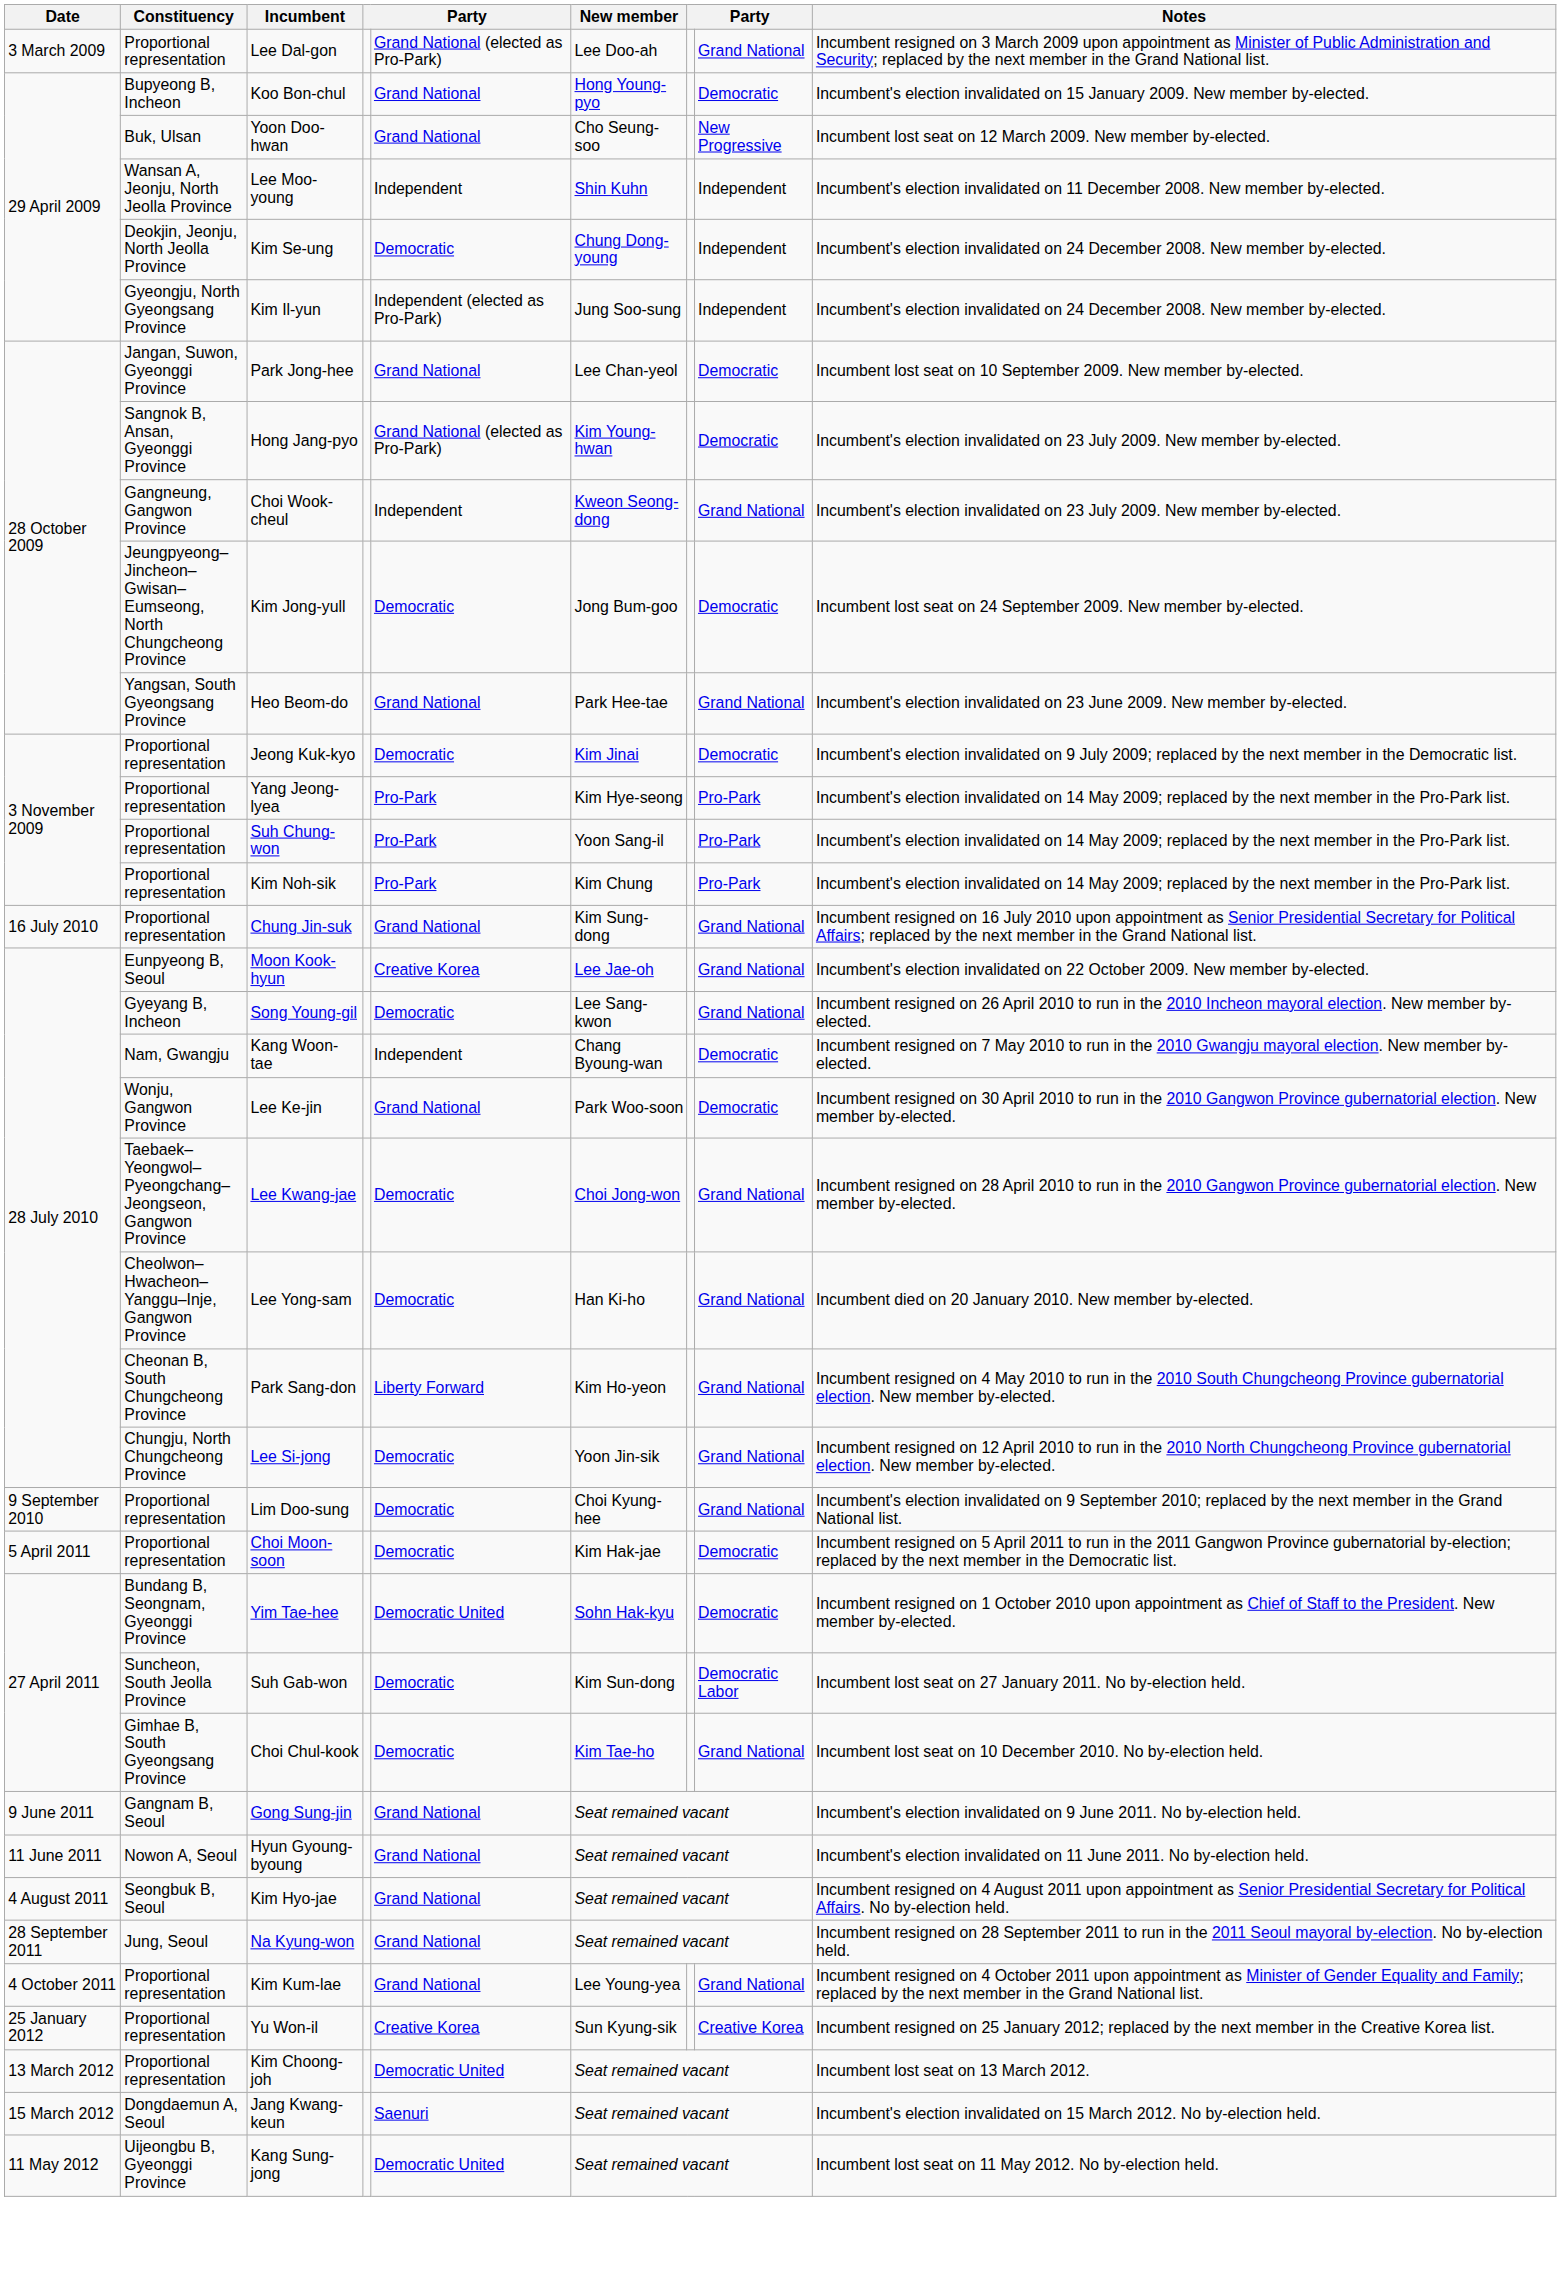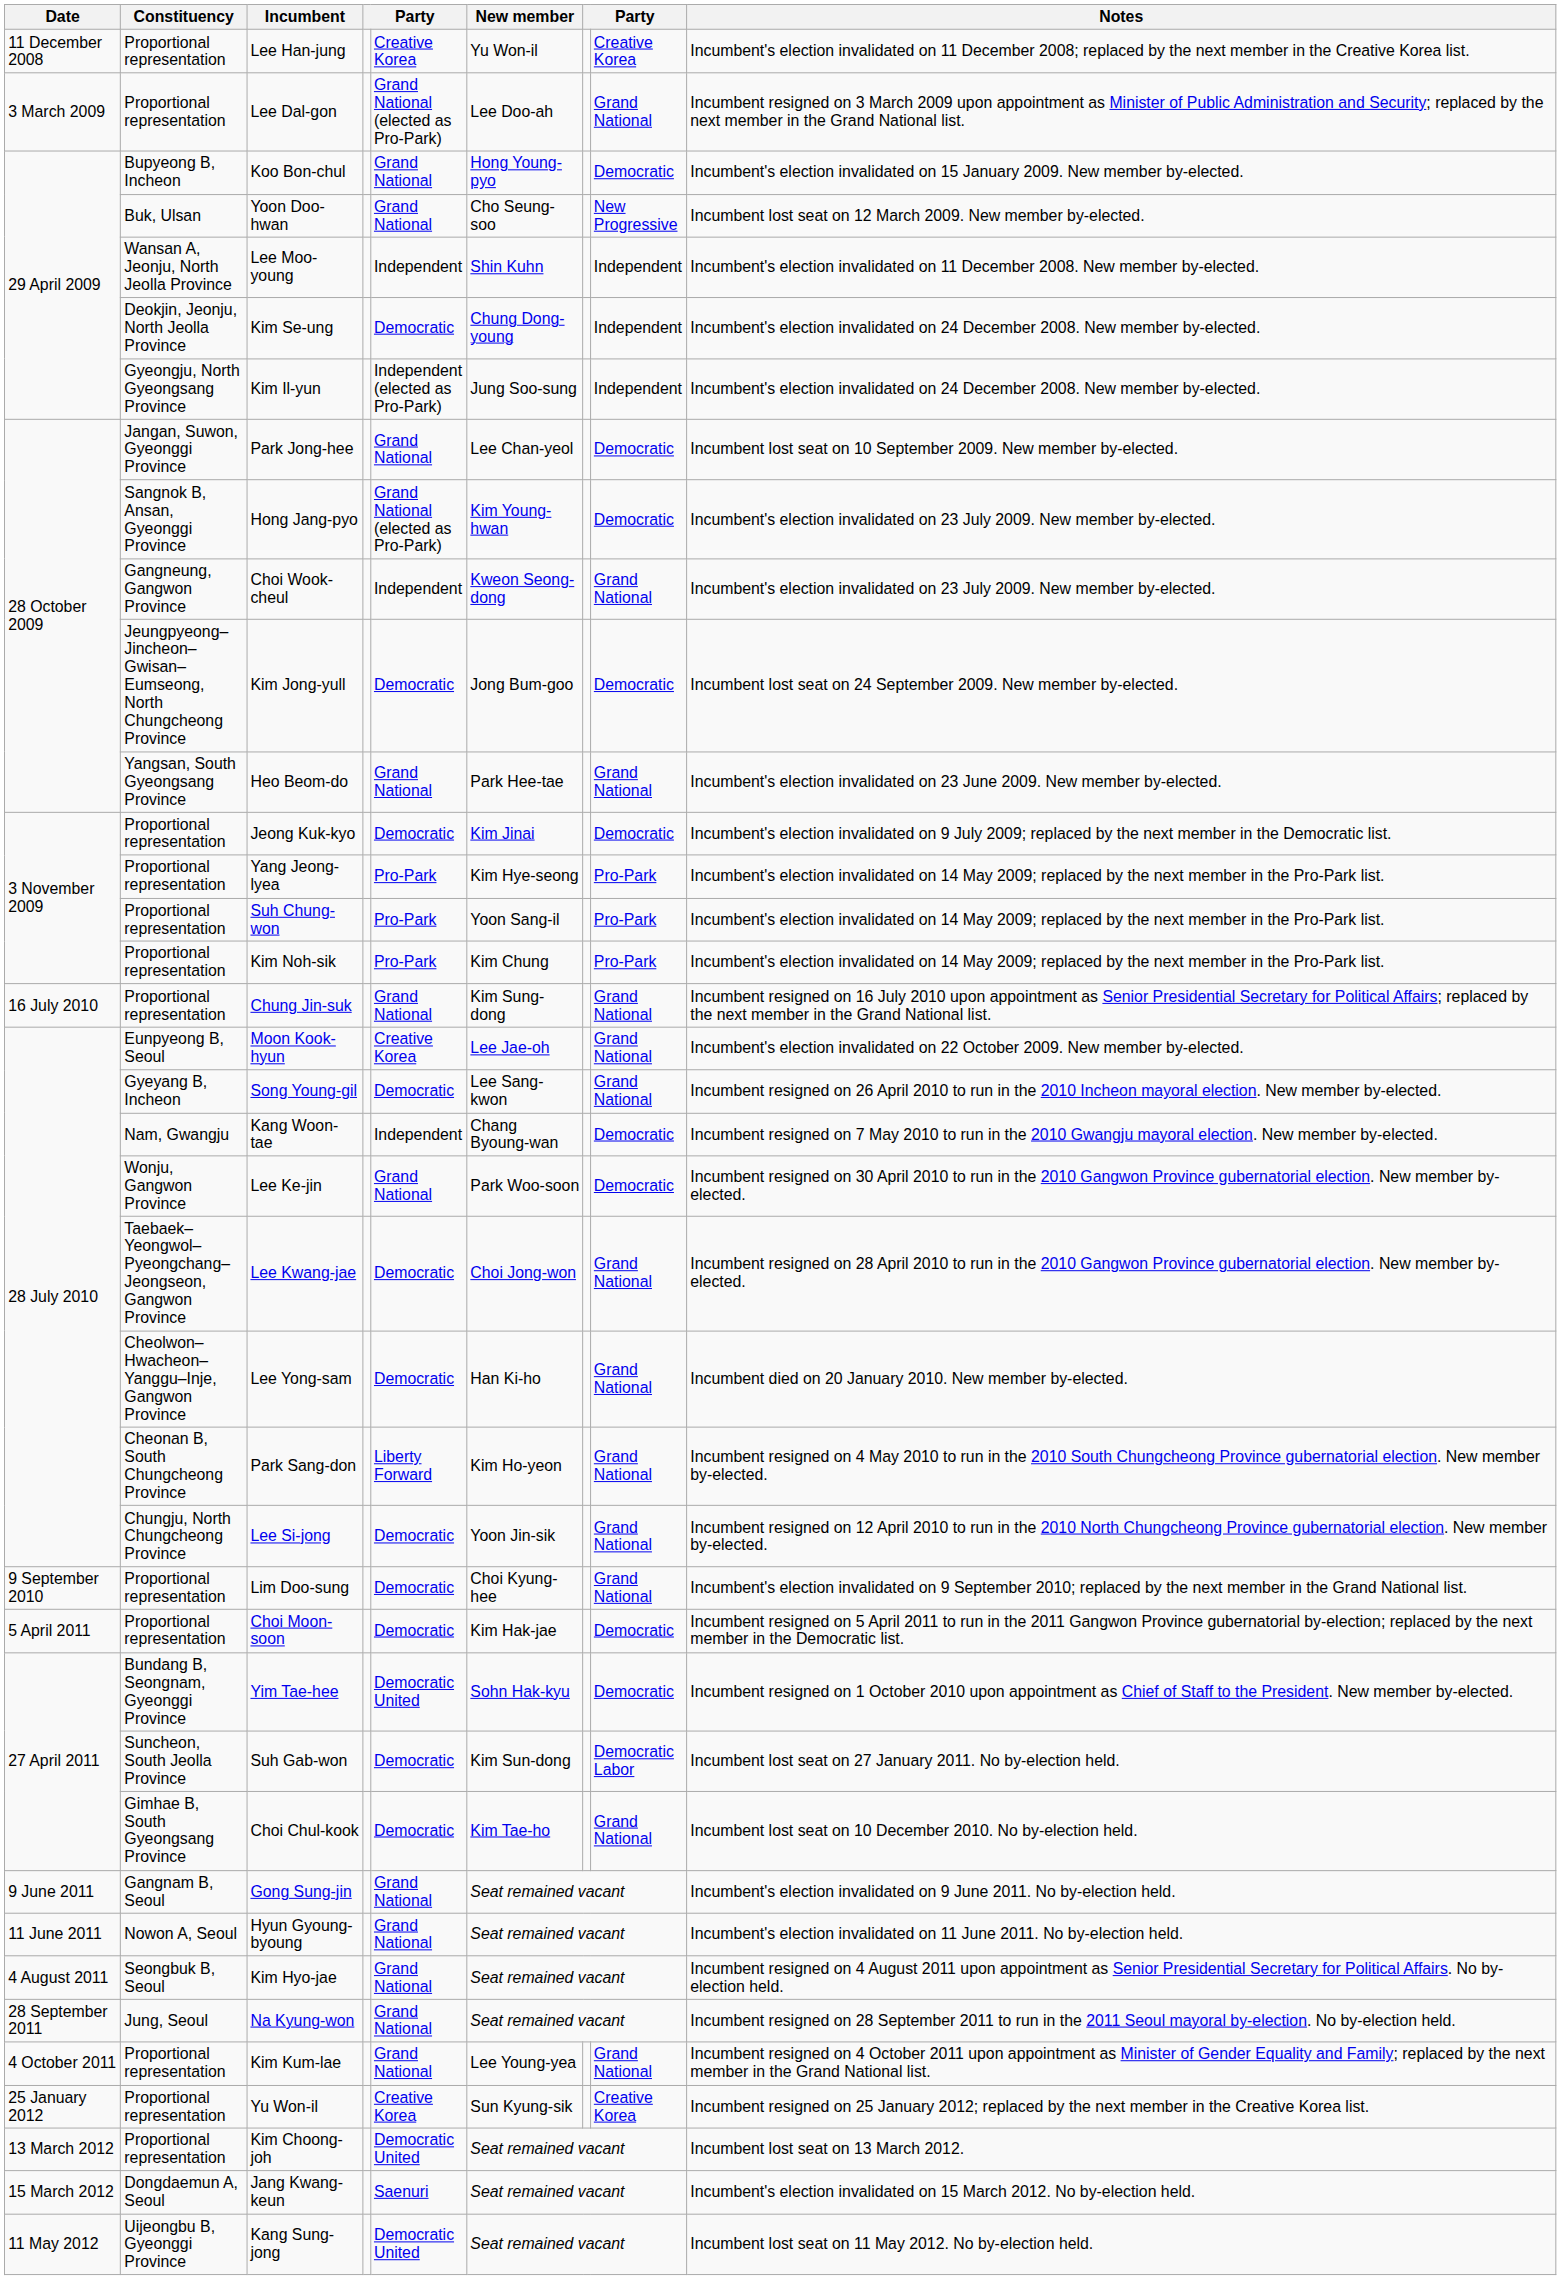+ row: (298, 51)
